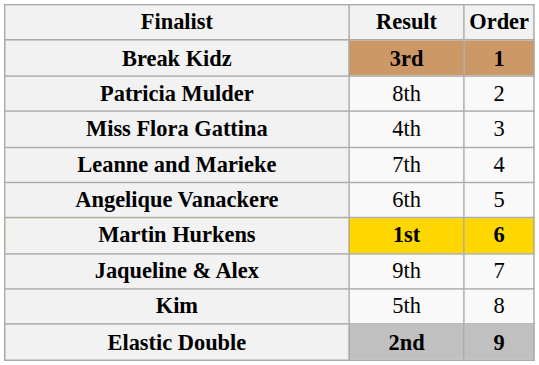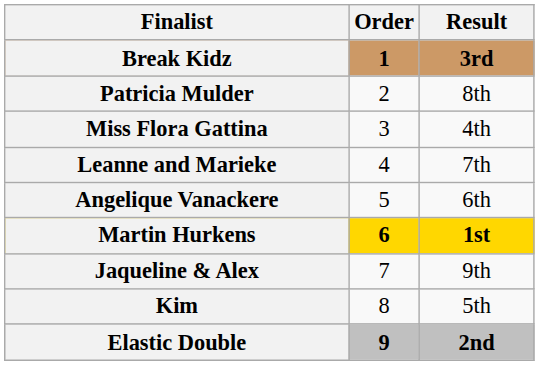columns swapped: (499, 22) <-> (407, 22)
